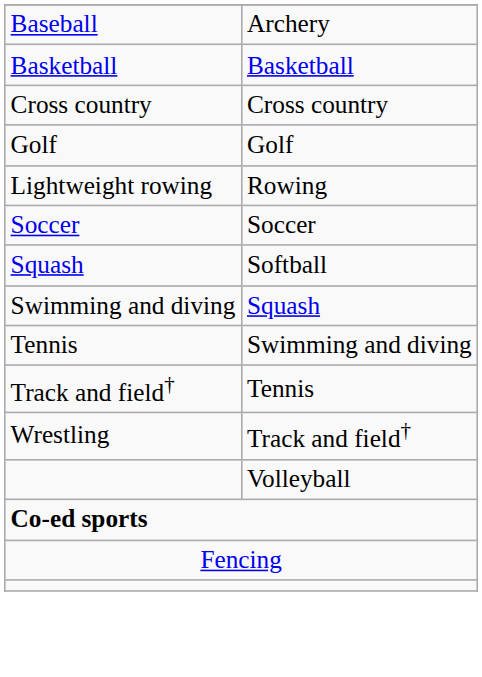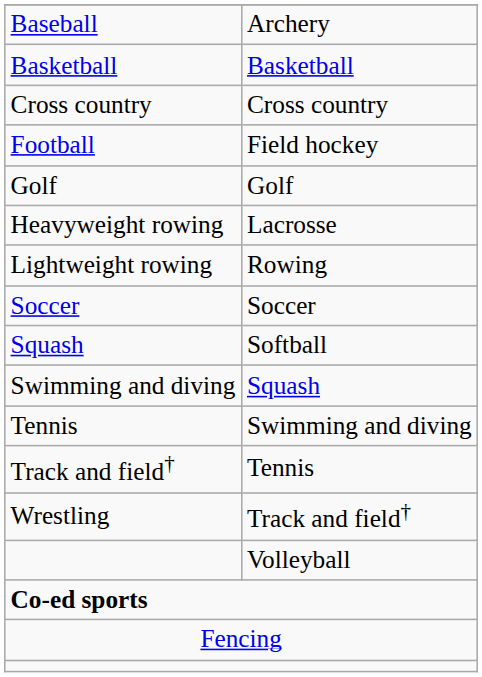+ row: (313, 144)
+ row: (292, 225)
